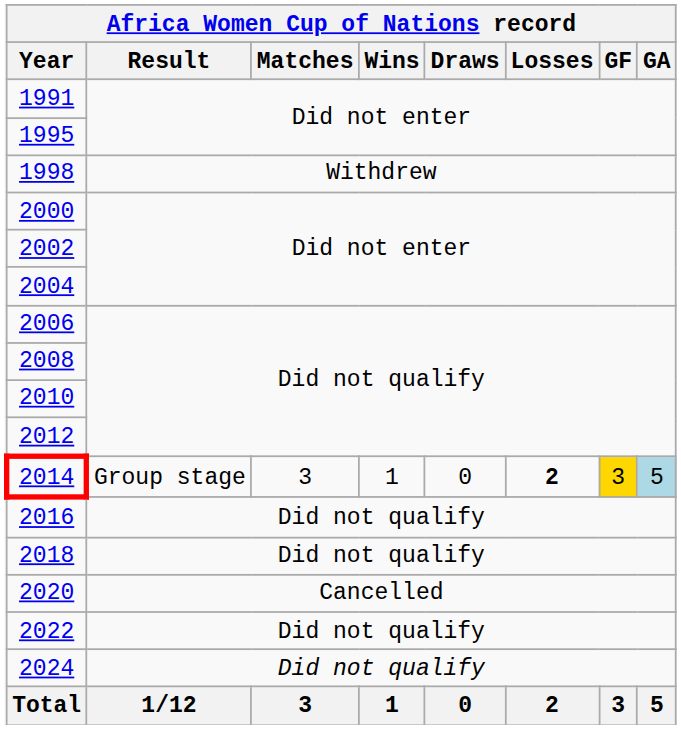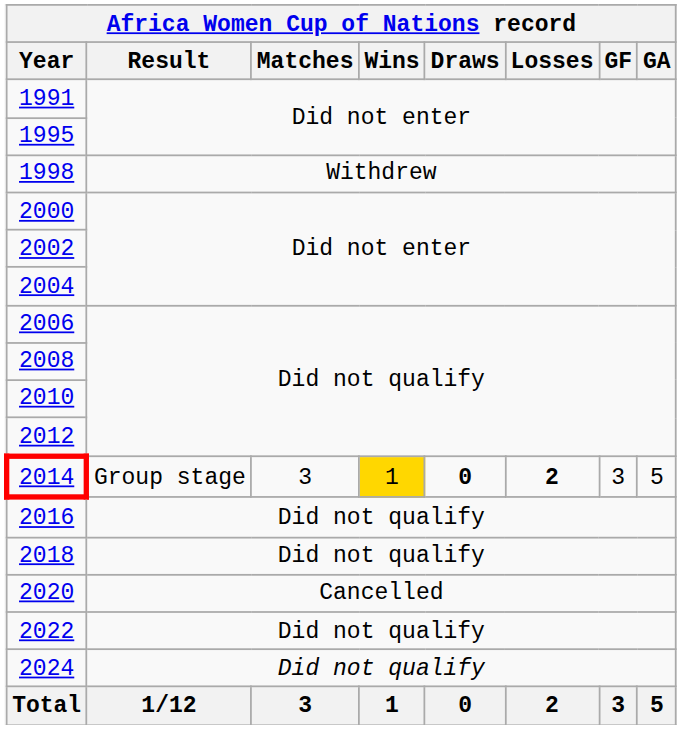(392, 477) no background -> (392, 477) gold background
(465, 477) normal -> (465, 477) bold
(618, 477) gold background -> (618, 477) no background
(657, 477) lightblue background -> (657, 477) no background
